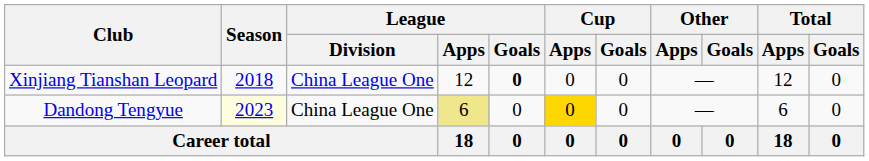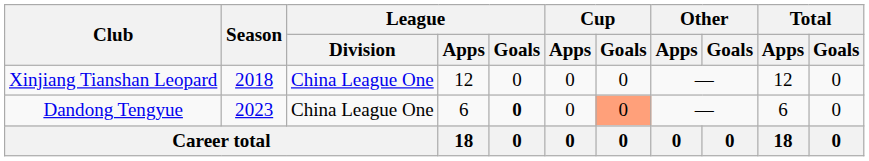(517, 79) bold -> (517, 79) normal
(254, 110) lightyellow background -> (254, 110) no background
(464, 110) khaki background -> (464, 110) no background
(517, 110) normal -> (517, 110) bold
(570, 110) gold background -> (570, 110) no background
(623, 110) no background -> (623, 110) lightsalmon background
